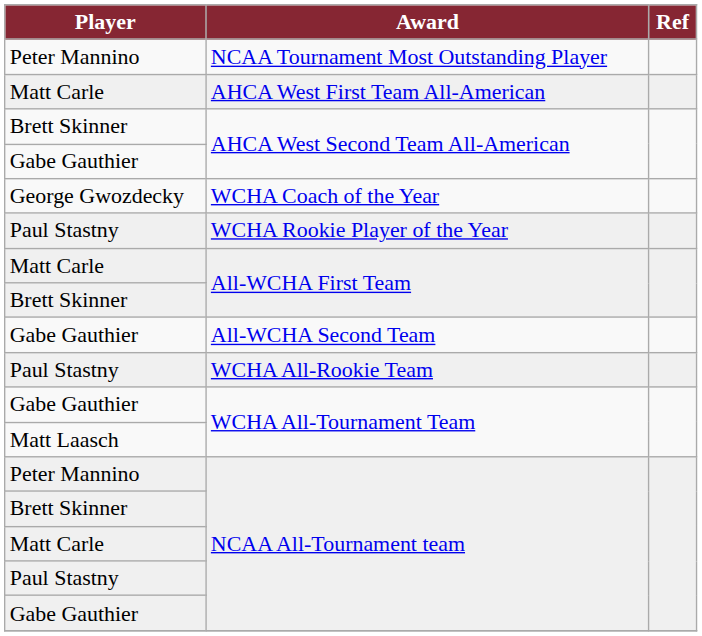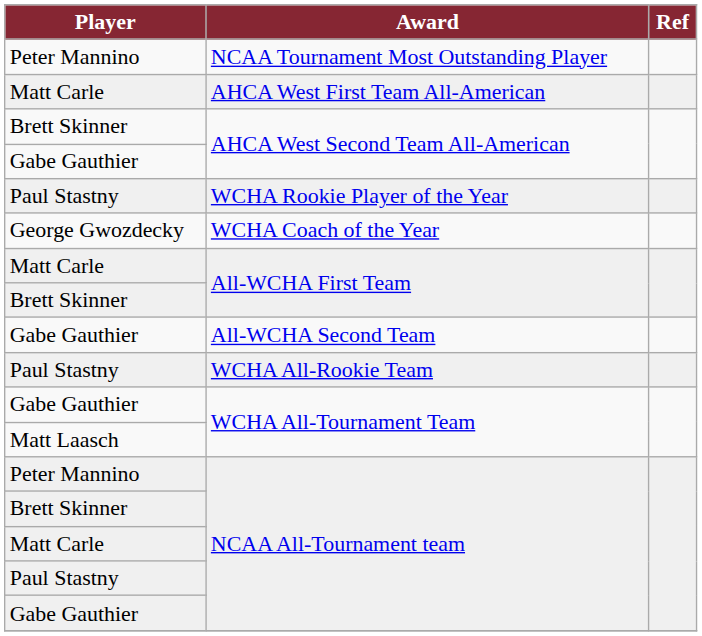rows swapped: (64, 230) <-> (97, 195)
